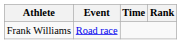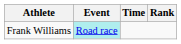(97, 30) no background -> (97, 30) paleturquoise background
